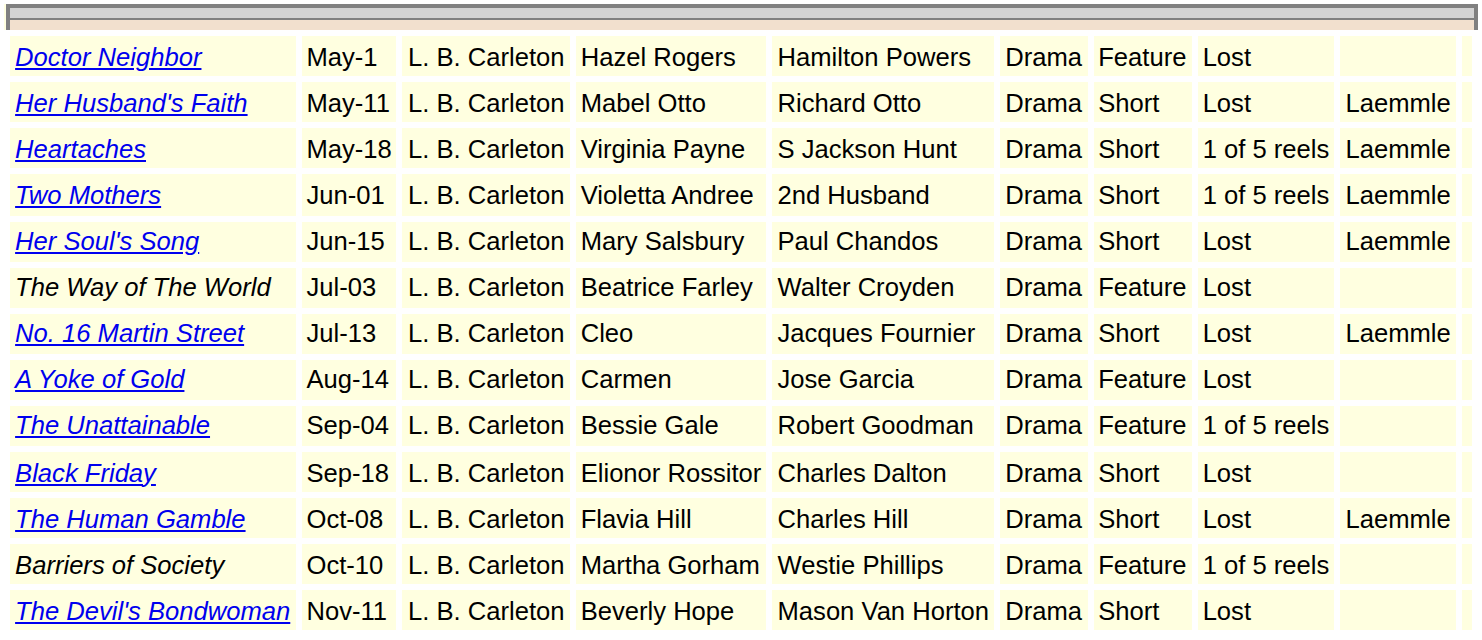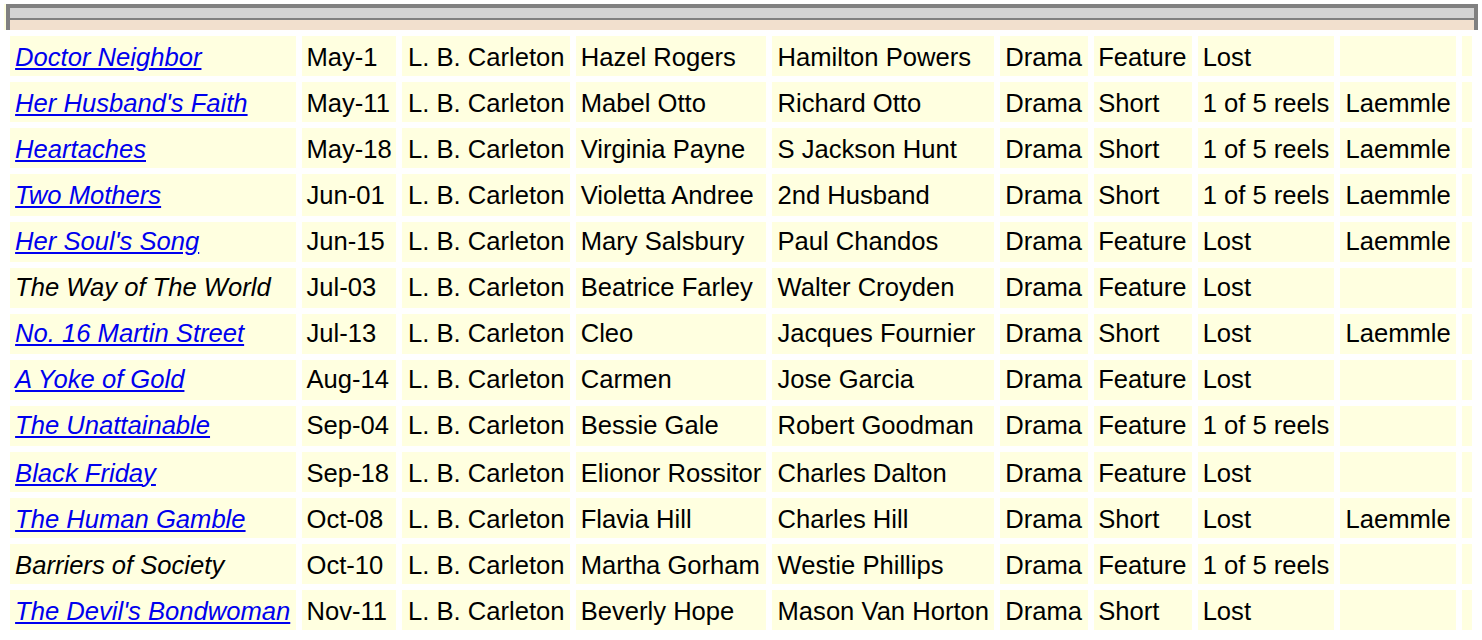(1227, 102) Lost -> (1266, 102) 1 of 5 reels
(1129, 241) Short -> (1142, 241) Feature
(1129, 472) Short -> (1142, 472) Feature
